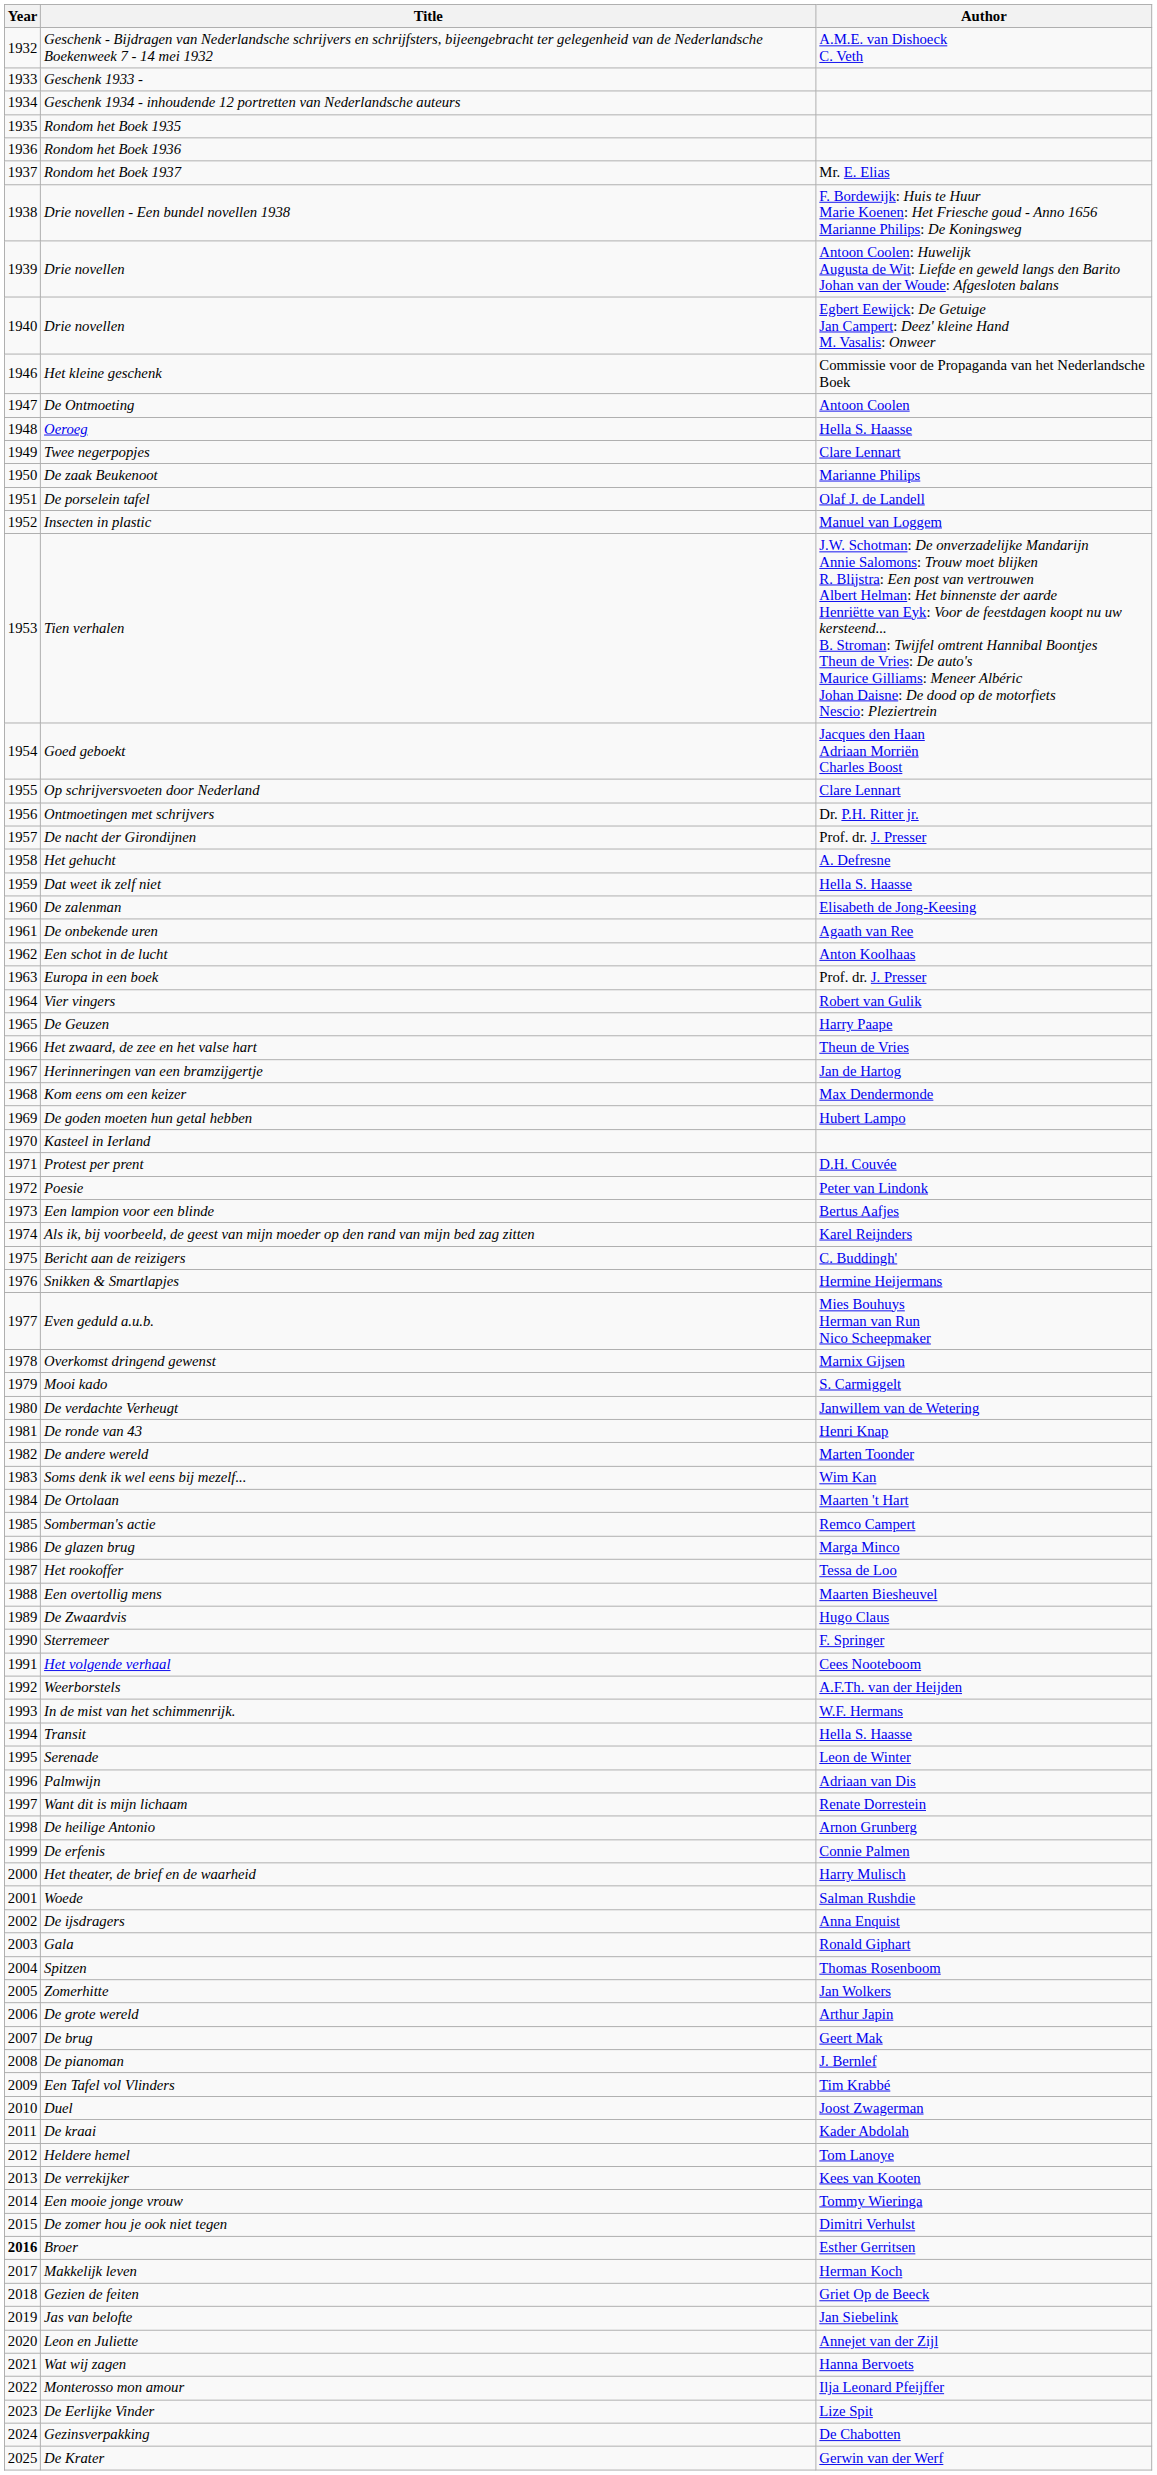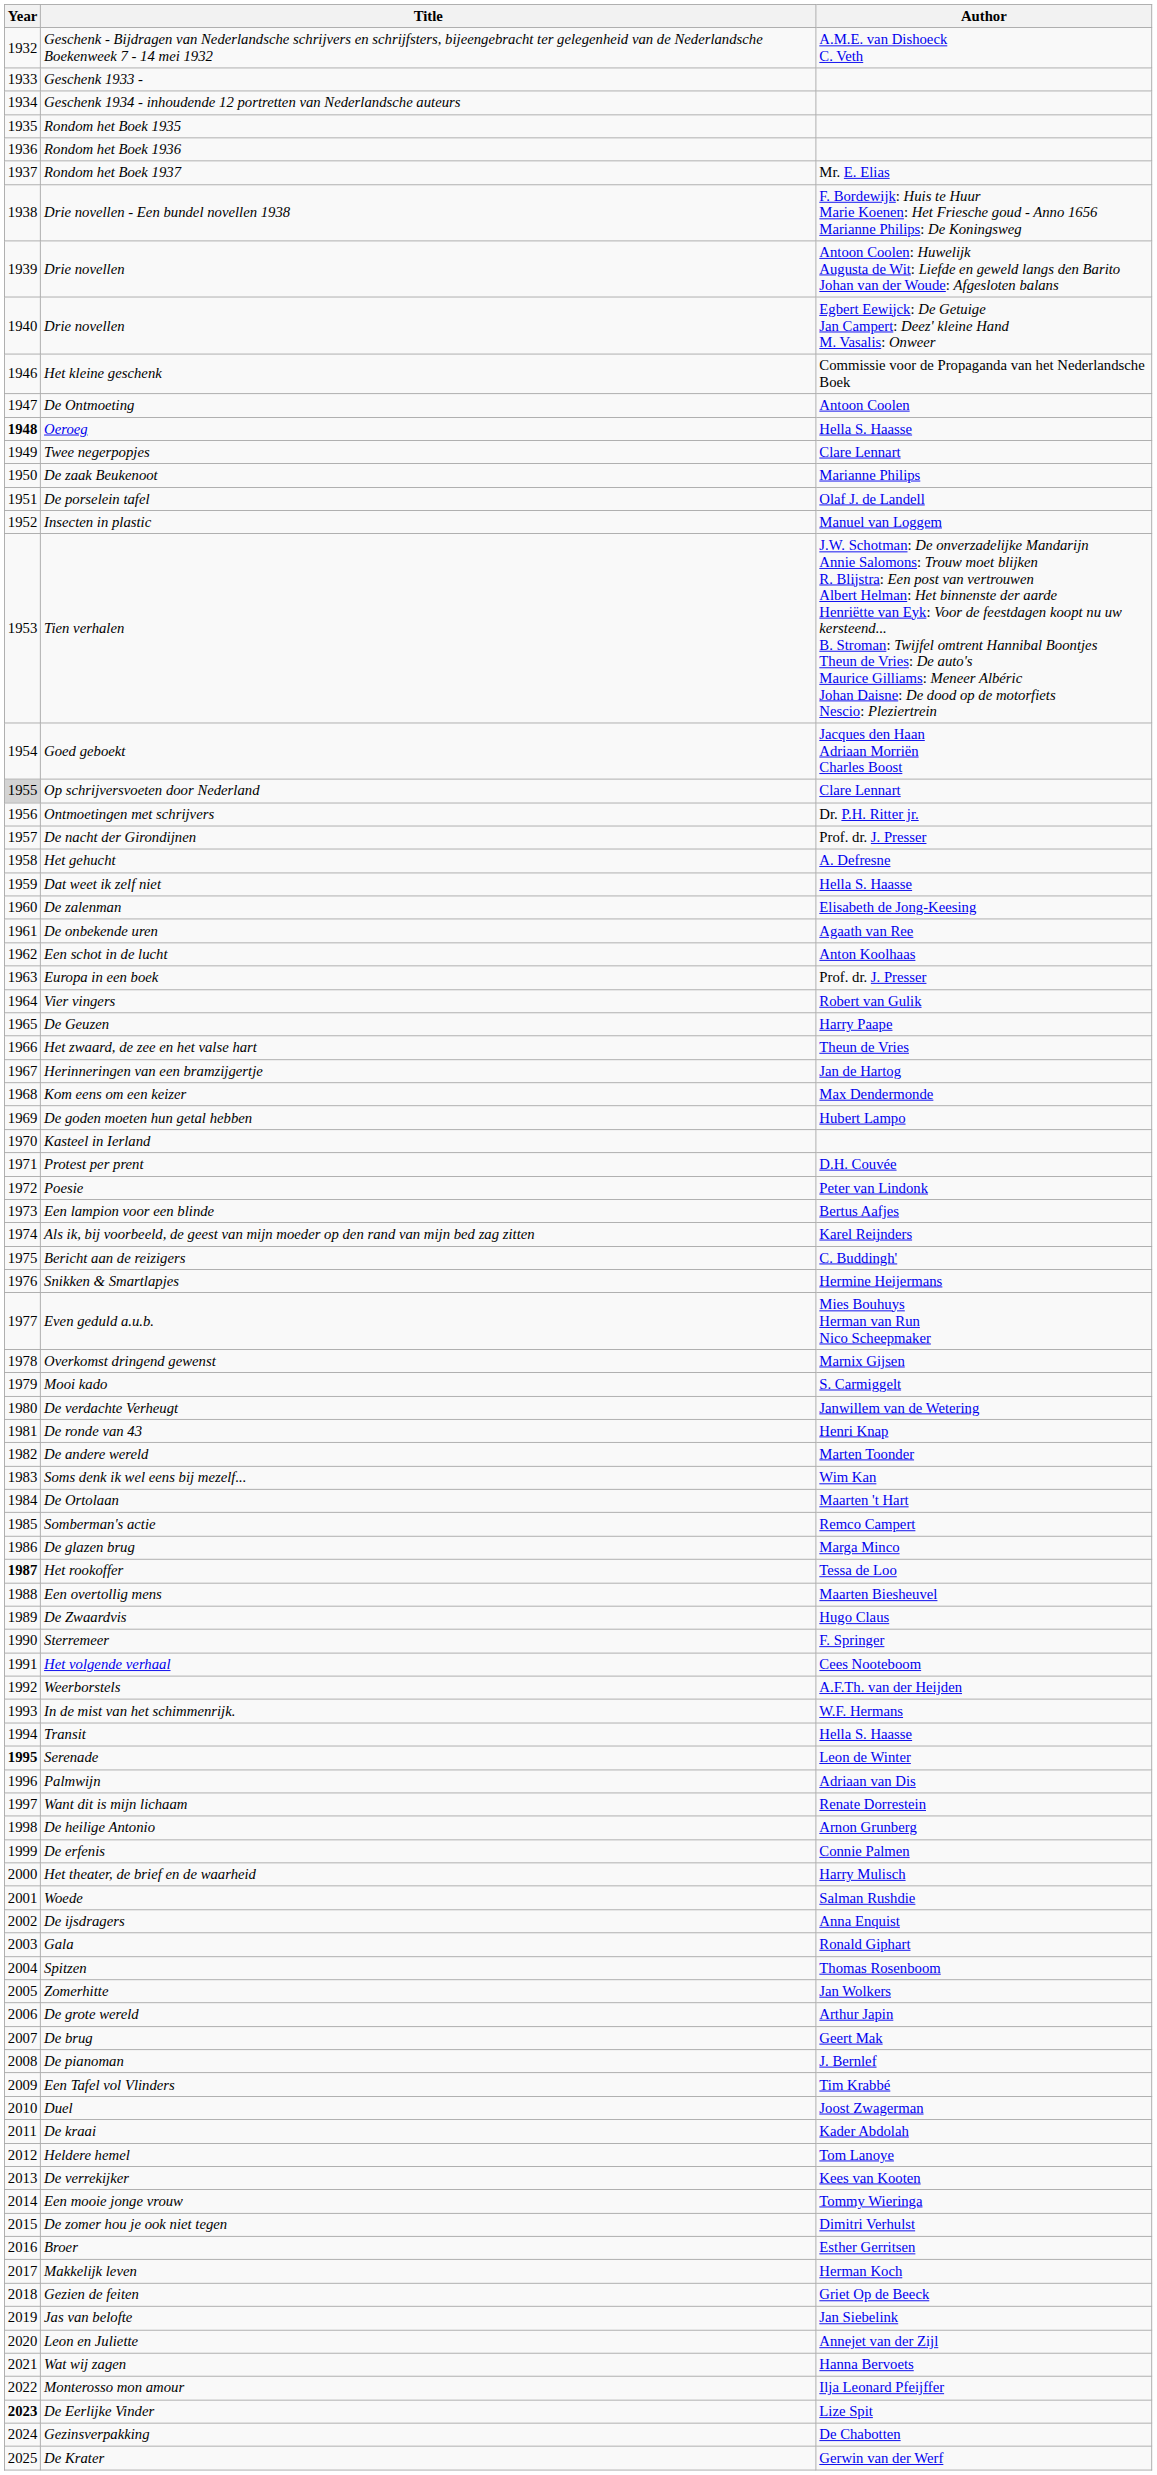(23, 428) normal -> (23, 428) bold
(23, 790) no background -> (23, 790) lightgrey background
(23, 1571) normal -> (23, 1571) bold
(23, 1757) normal -> (23, 1757) bold
(23, 2248) bold -> (23, 2248) normal
(23, 2411) normal -> (23, 2411) bold
